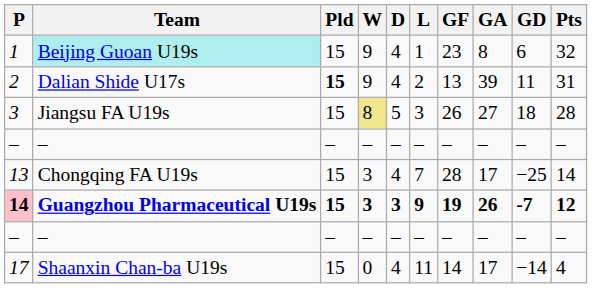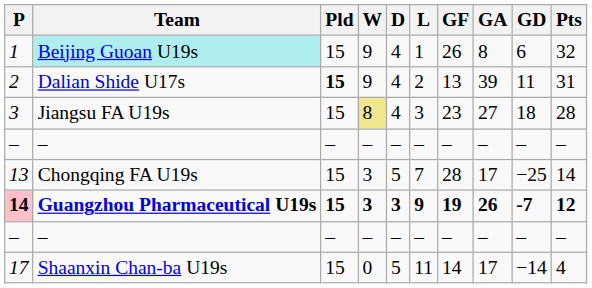(452, 50) 23 -> (452, 50) 26
(396, 112) 5 -> (396, 112) 4
(452, 112) 26 -> (452, 112) 23
(396, 174) 4 -> (396, 174) 5
(396, 267) 4 -> (396, 267) 5
